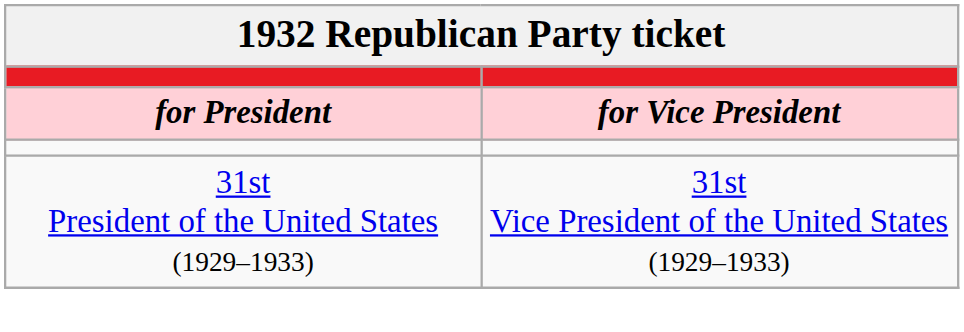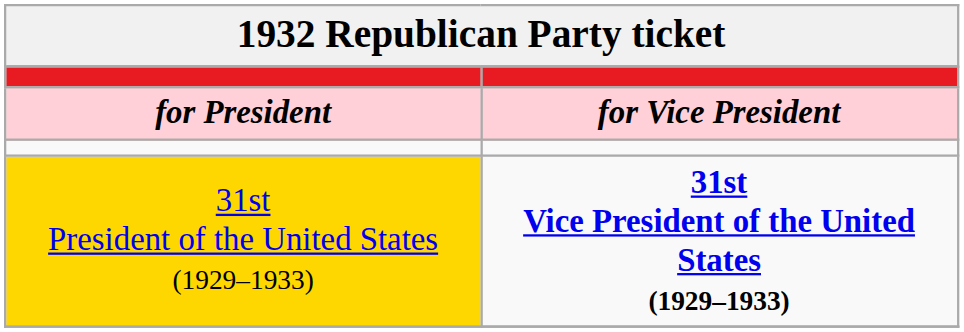(243, 221) no background -> (243, 240) gold background
(719, 221) normal -> (719, 240) bold
